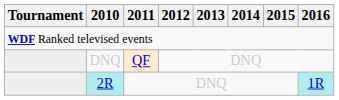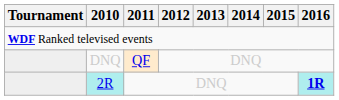(316, 83) normal -> (316, 83) bold
